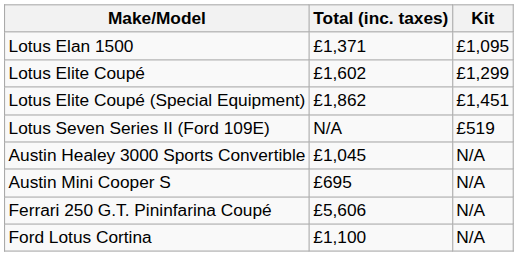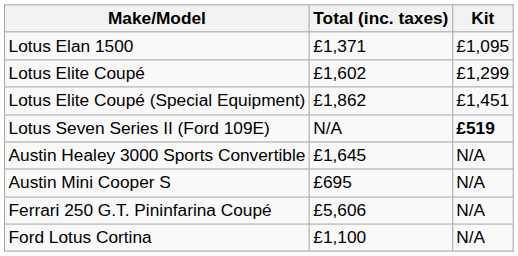(476, 128) normal -> (476, 128) bold
(340, 155) £1,045 -> (340, 155) £1,645
